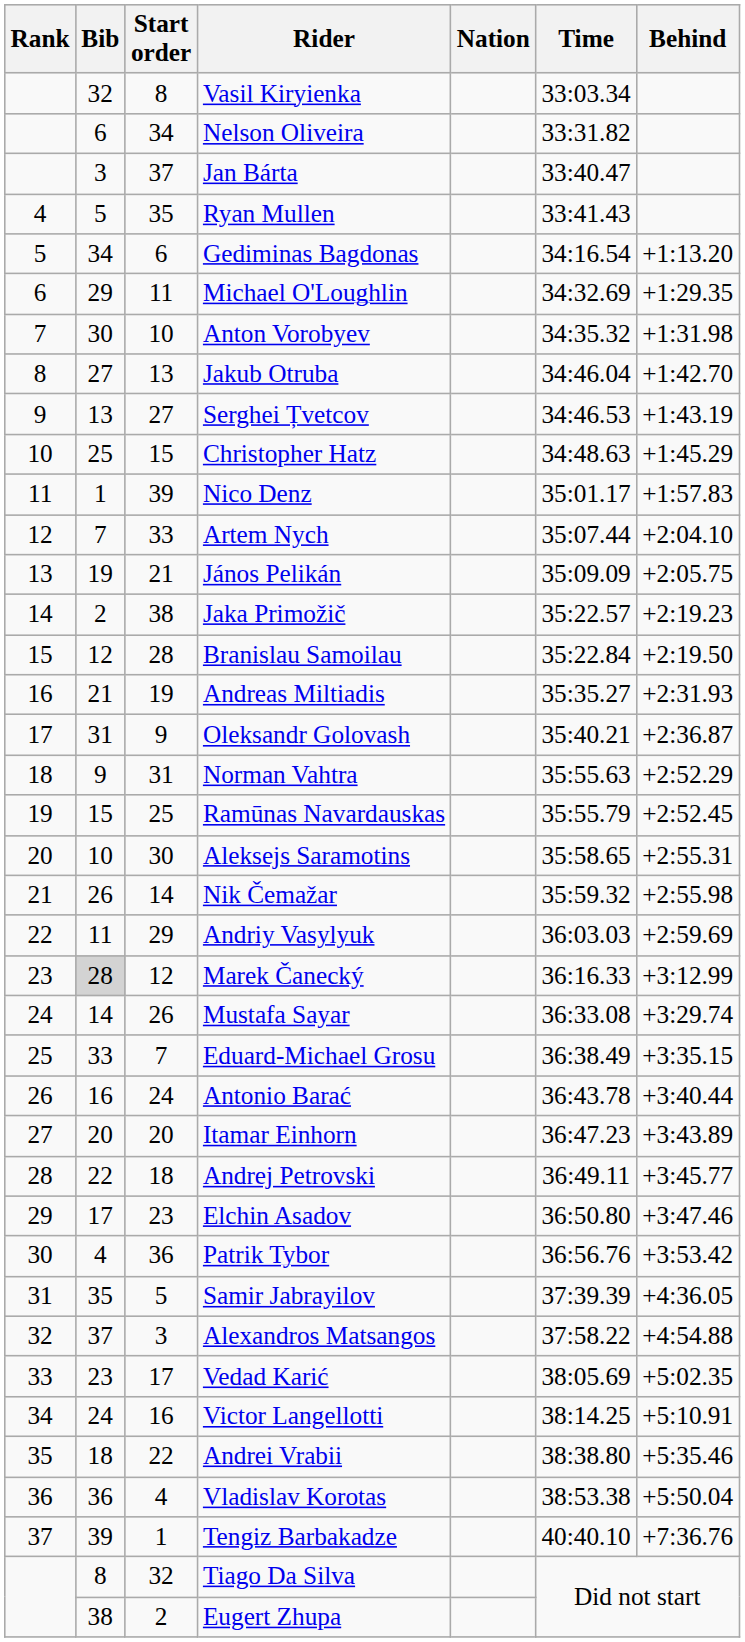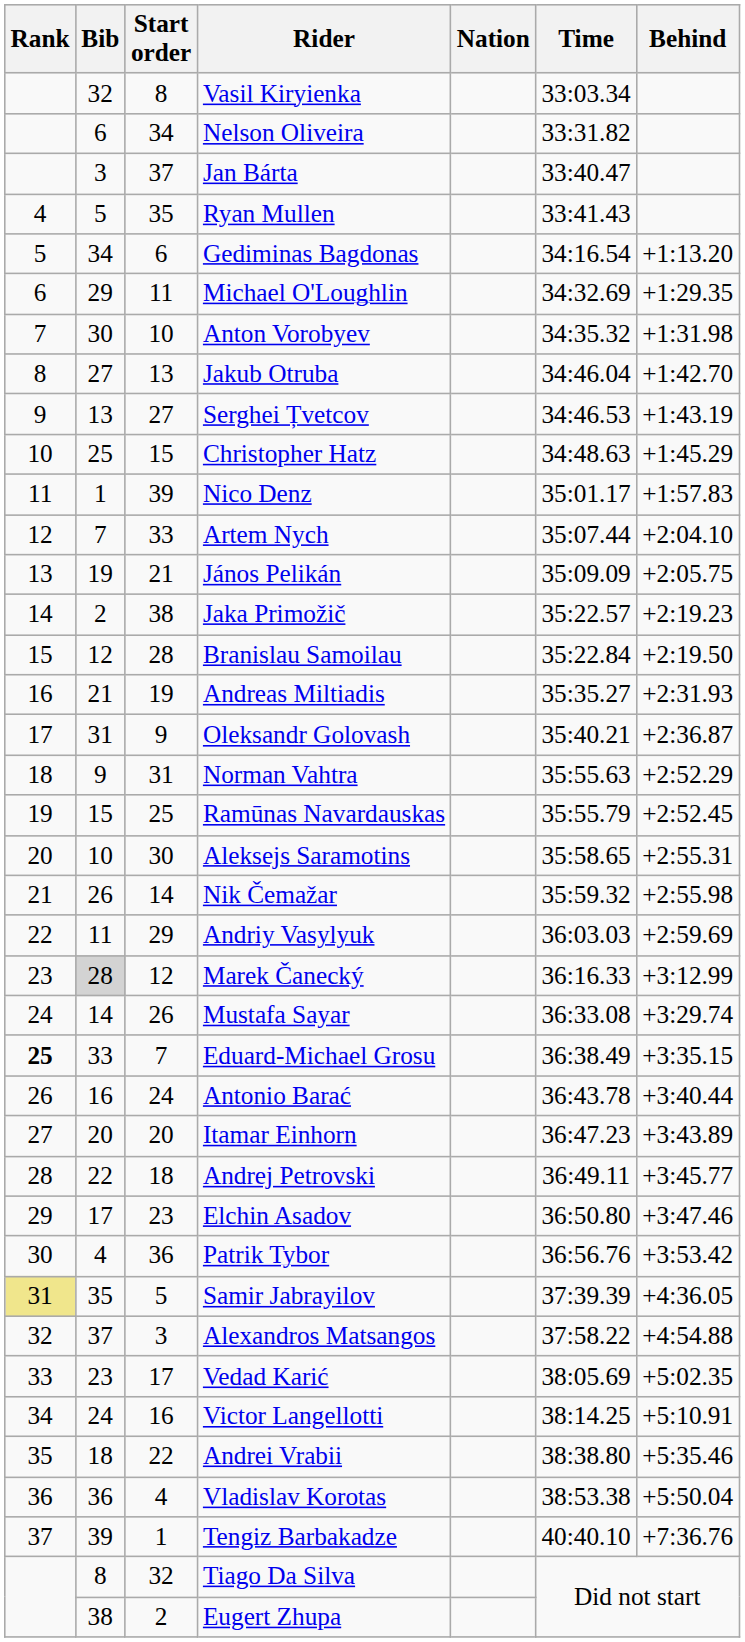(40, 1055) normal -> (40, 1055) bold
(40, 1295) no background -> (40, 1295) khaki background
